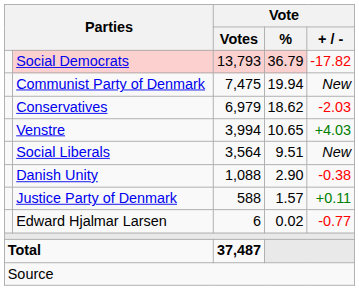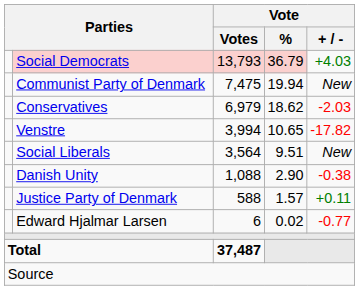(331, 61) -17.82 -> (333, 61) +4.03
(333, 130) +4.03 -> (331, 130) -17.82
